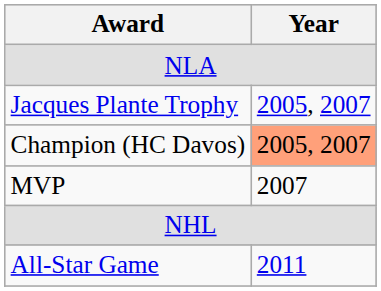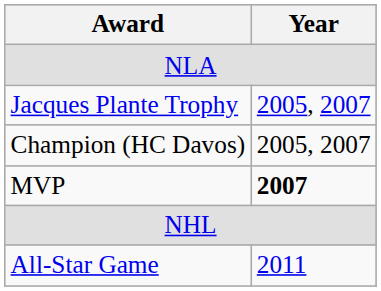(314, 144) lightsalmon background -> (314, 144) no background
(282, 184) normal -> (282, 184) bold
